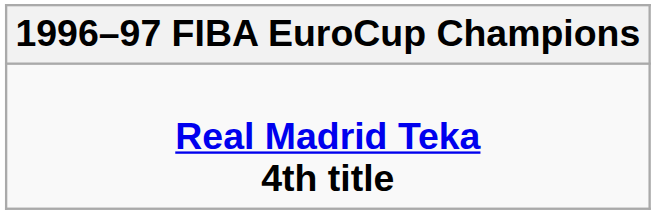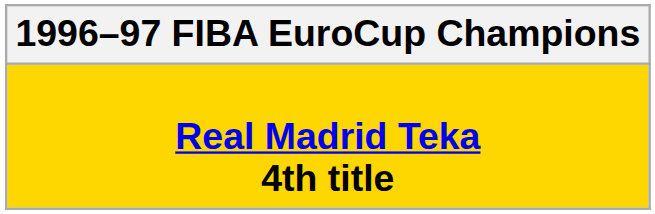(328, 156) no background -> (328, 156) gold background
